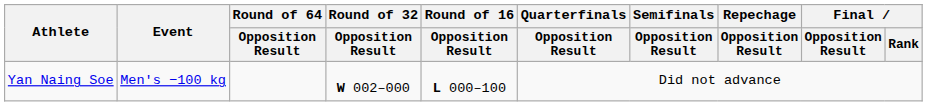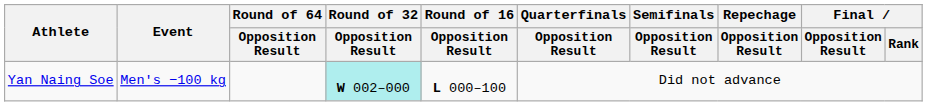(373, 89) no background -> (373, 89) paleturquoise background
